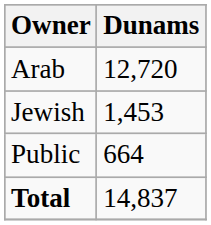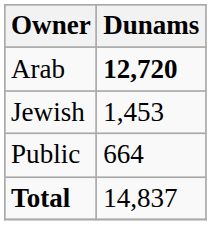(140, 68) normal -> (140, 68) bold
